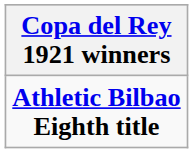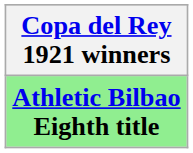(96, 111) no background -> (96, 111) lightgreen background
